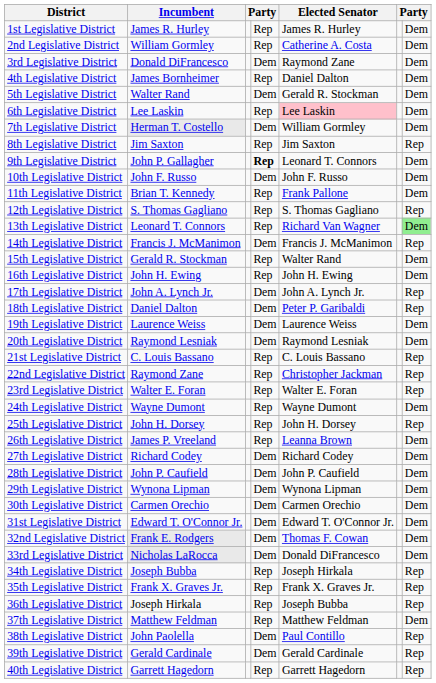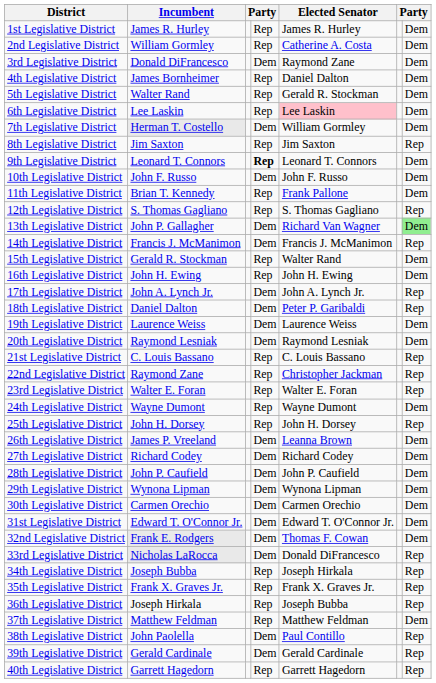(265, 95) Dem -> (263, 95) Rep
(172, 160) John P. Gallagher -> (178, 160) Leonard T. Connors
(178, 226) Leonard T. Connors -> (172, 226) John P. Gallagher
(263, 226) Rep -> (265, 226) Dem
(263, 440) Rep -> (265, 440) Dem
(416, 555) Dem -> (414, 555) Rep
